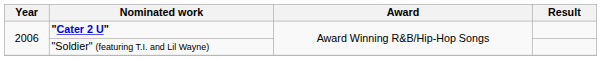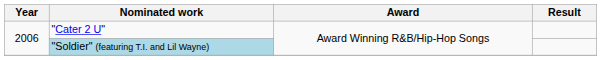(80, 30) bold -> (78, 30) normal
(130, 47) no background -> (130, 47) lightblue background
